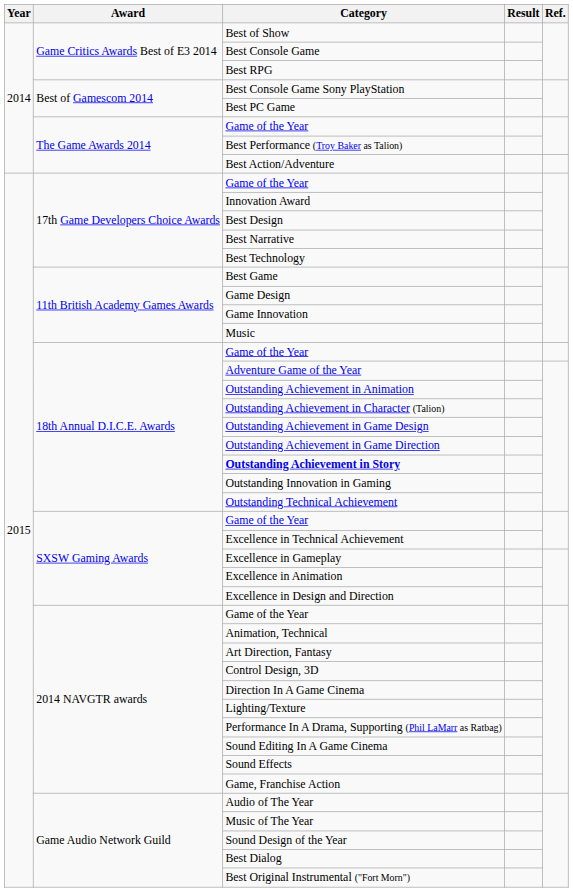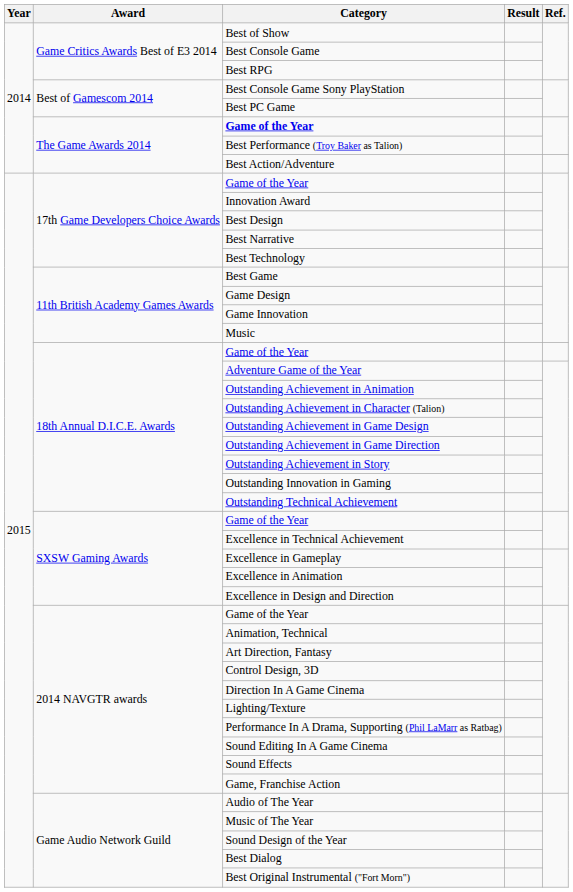(267, 126) normal -> (269, 126) bold
(313, 464) bold -> (307, 464) normal
